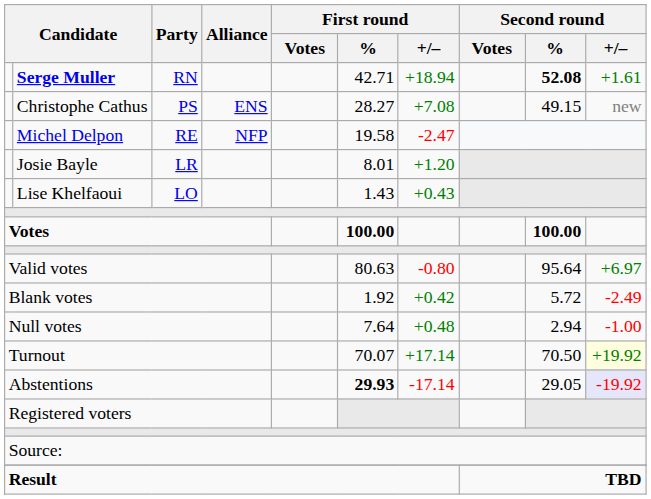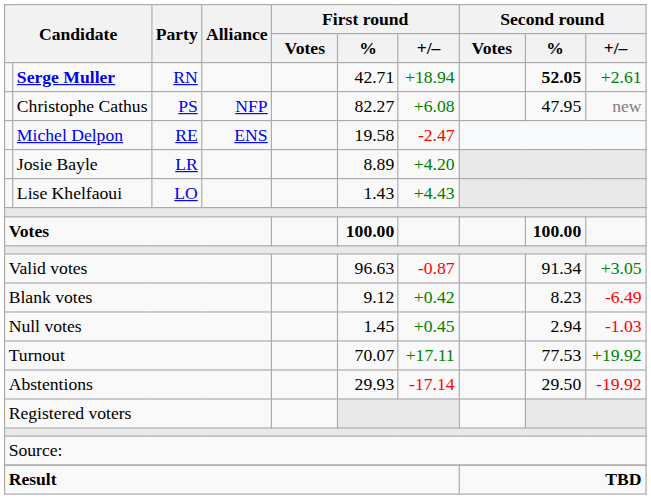(561, 77) 52.08 -> (561, 77) 52.05
(621, 77) +1.61 -> (621, 77) +2.61
(251, 106) ENS -> (251, 106) NFP
(374, 106) 28.27 -> (374, 106) 82.27
(434, 106) +7.08 -> (434, 106) +6.08
(561, 106) 49.15 -> (561, 106) 47.95
(251, 135) NFP -> (251, 135) ENS
(379, 164) 8.01 -> (379, 164) 8.89
(434, 164) +1.20 -> (434, 164) +4.20
(434, 193) +0.43 -> (434, 193) +4.43
(374, 268) 80.63 -> (374, 268) 96.63
(436, 268) -0.80 -> (436, 268) -0.87
(561, 268) 95.64 -> (561, 268) 91.34
(621, 268) +6.97 -> (621, 268) +3.05
(379, 297) 1.92 -> (379, 297) 9.12
(566, 297) 5.72 -> (566, 297) 8.23
(623, 297) -2.49 -> (623, 297) -6.49
(379, 326) 7.64 -> (379, 326) 1.45
(434, 326) +0.48 -> (434, 326) +0.45
(623, 326) -1.00 -> (623, 326) -1.03
(430, 355) +17.14 -> (430, 355) +17.11
(561, 355) 70.50 -> (561, 355) 77.53
(617, 355) lightyellow background -> (617, 355) no background
(374, 384) bold -> (374, 384) normal
(561, 384) 29.05 -> (561, 384) 29.50
(619, 384) lavender background -> (619, 384) no background
